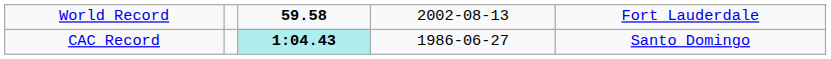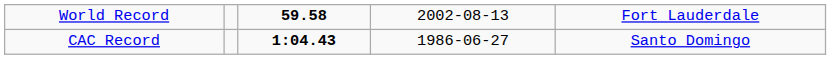(304, 42) paleturquoise background -> (304, 42) no background
